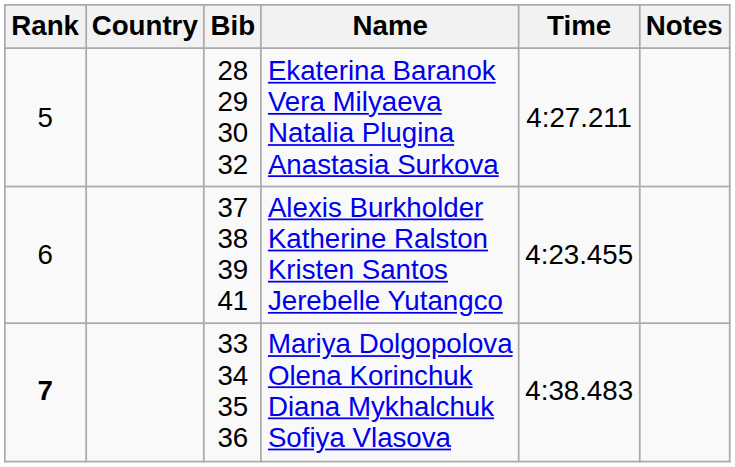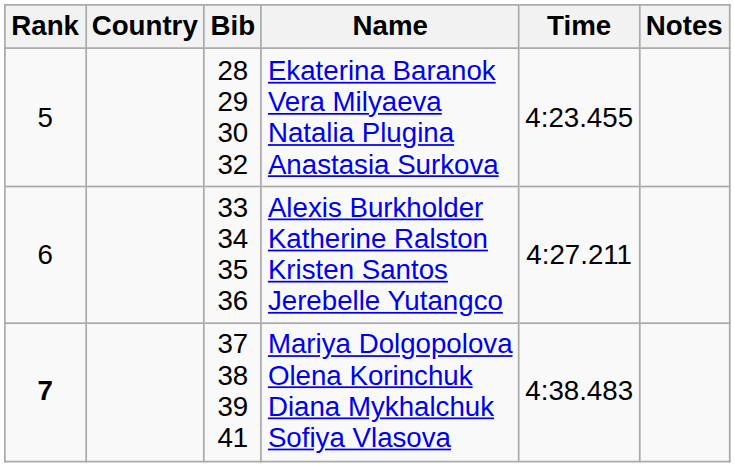(579, 117) 4:27.211 -> (579, 117) 4:23.455
(233, 254) 37 38 39 41 -> (233, 254) 33 34 35 36
(579, 254) 4:23.455 -> (579, 254) 4:27.211
(233, 391) 33 34 35 36 -> (233, 391) 37 38 39 41
